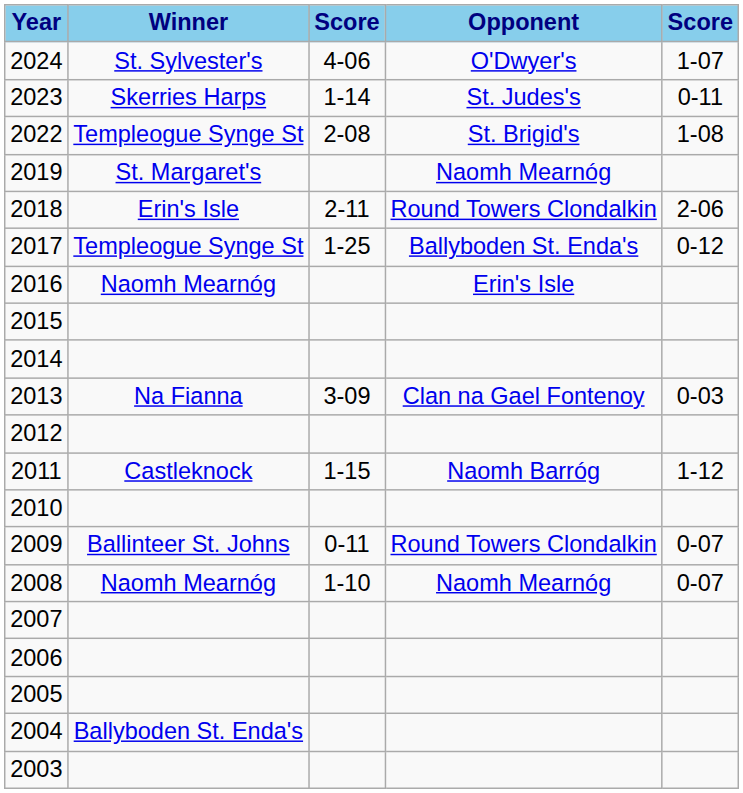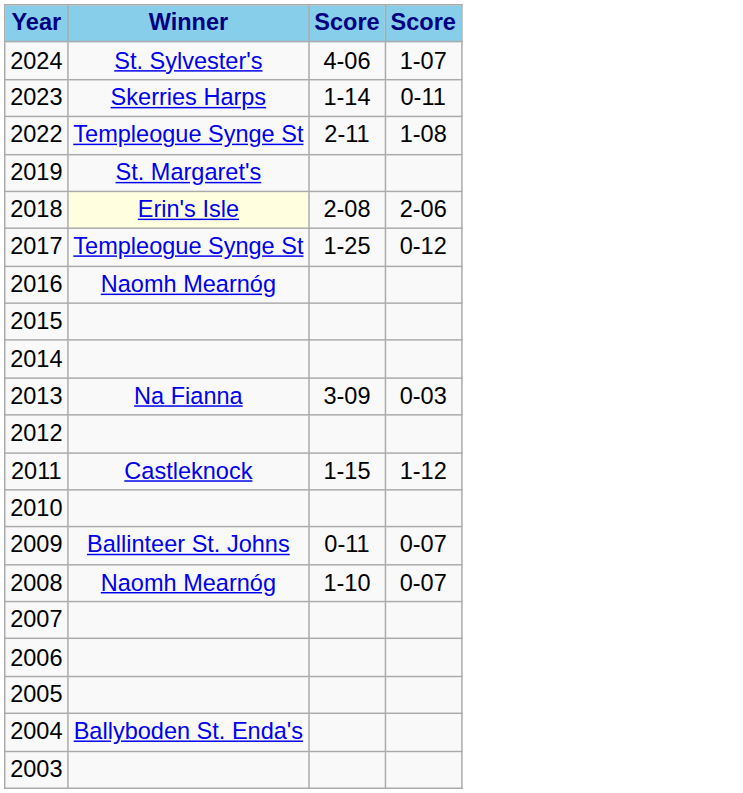- column: (524, 23)
(347, 135) 2-08 -> (347, 135) 2-11
(188, 209) no background -> (188, 209) lightyellow background
(347, 209) 2-11 -> (347, 209) 2-08
